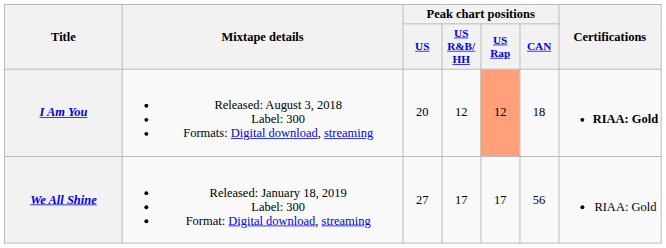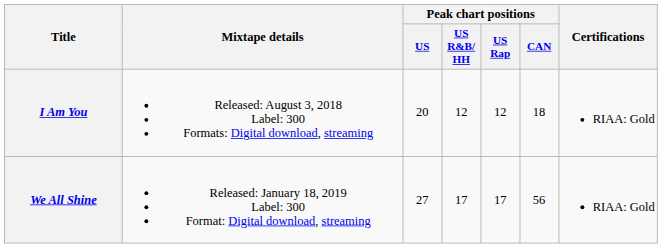(500, 112) lightsalmon background -> (500, 112) no background
(610, 120) bold -> (608, 120) normal
